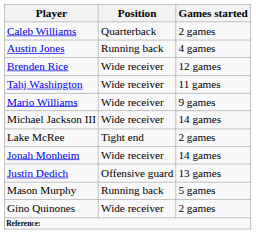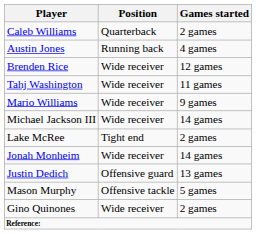(132, 191) Running back -> (138, 191) Offensive tackle
